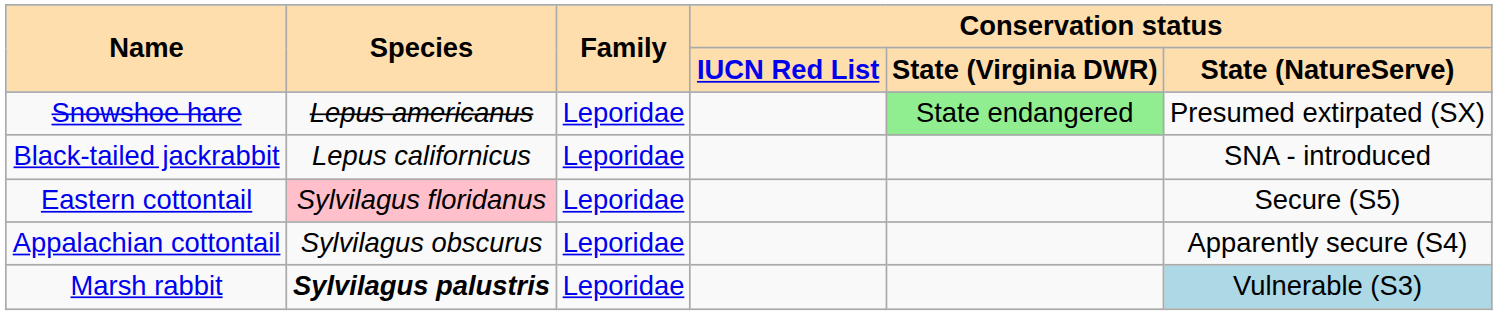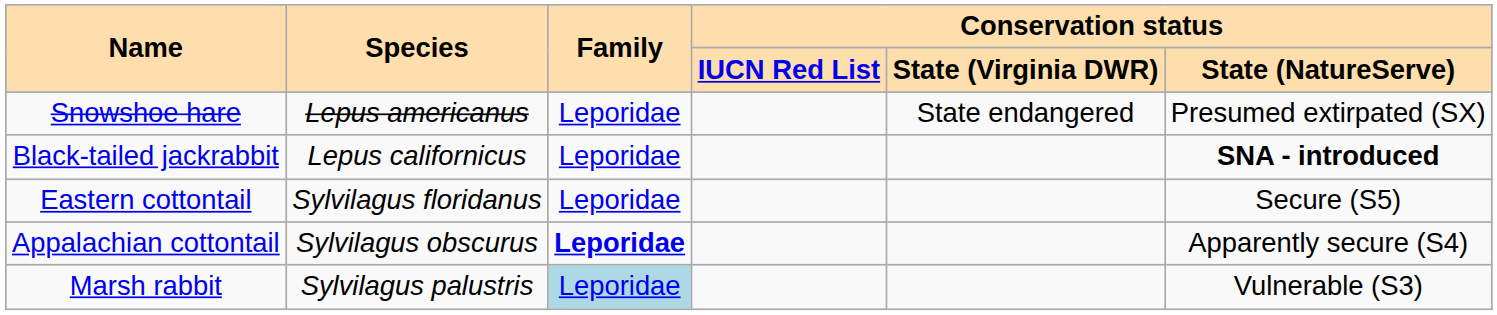(1025, 112) lightgreen background -> (1025, 112) no background
(1328, 156) normal -> (1328, 156) bold
(422, 199) pink background -> (417, 199) no background
(623, 243) normal -> (620, 243) bold
(422, 286) bold -> (417, 286) normal
(623, 286) no background -> (620, 286) lightblue background
(1328, 286) lightblue background -> (1328, 286) no background
